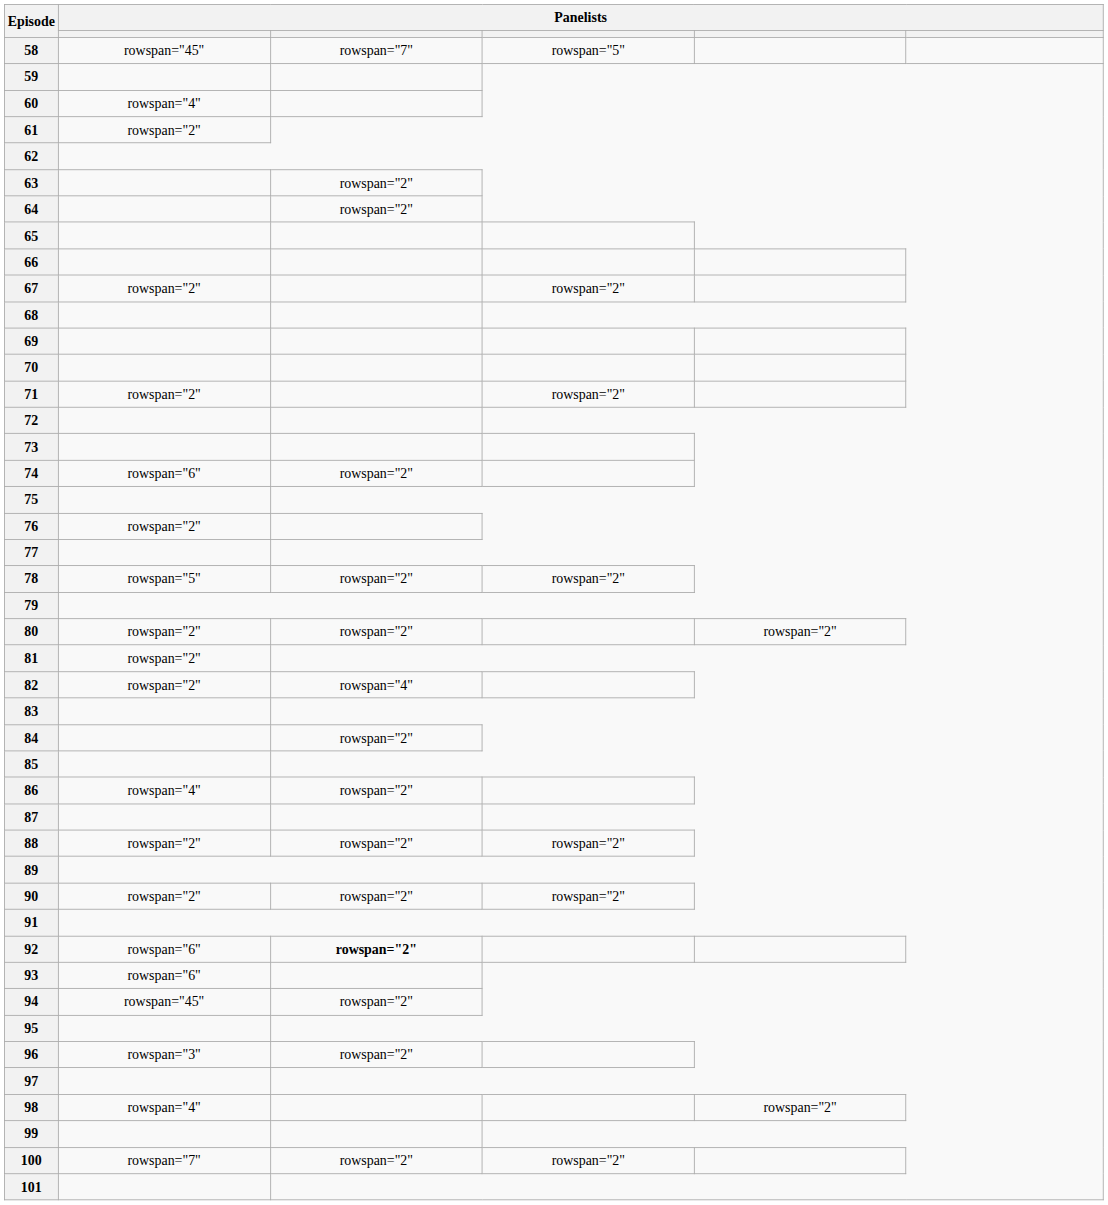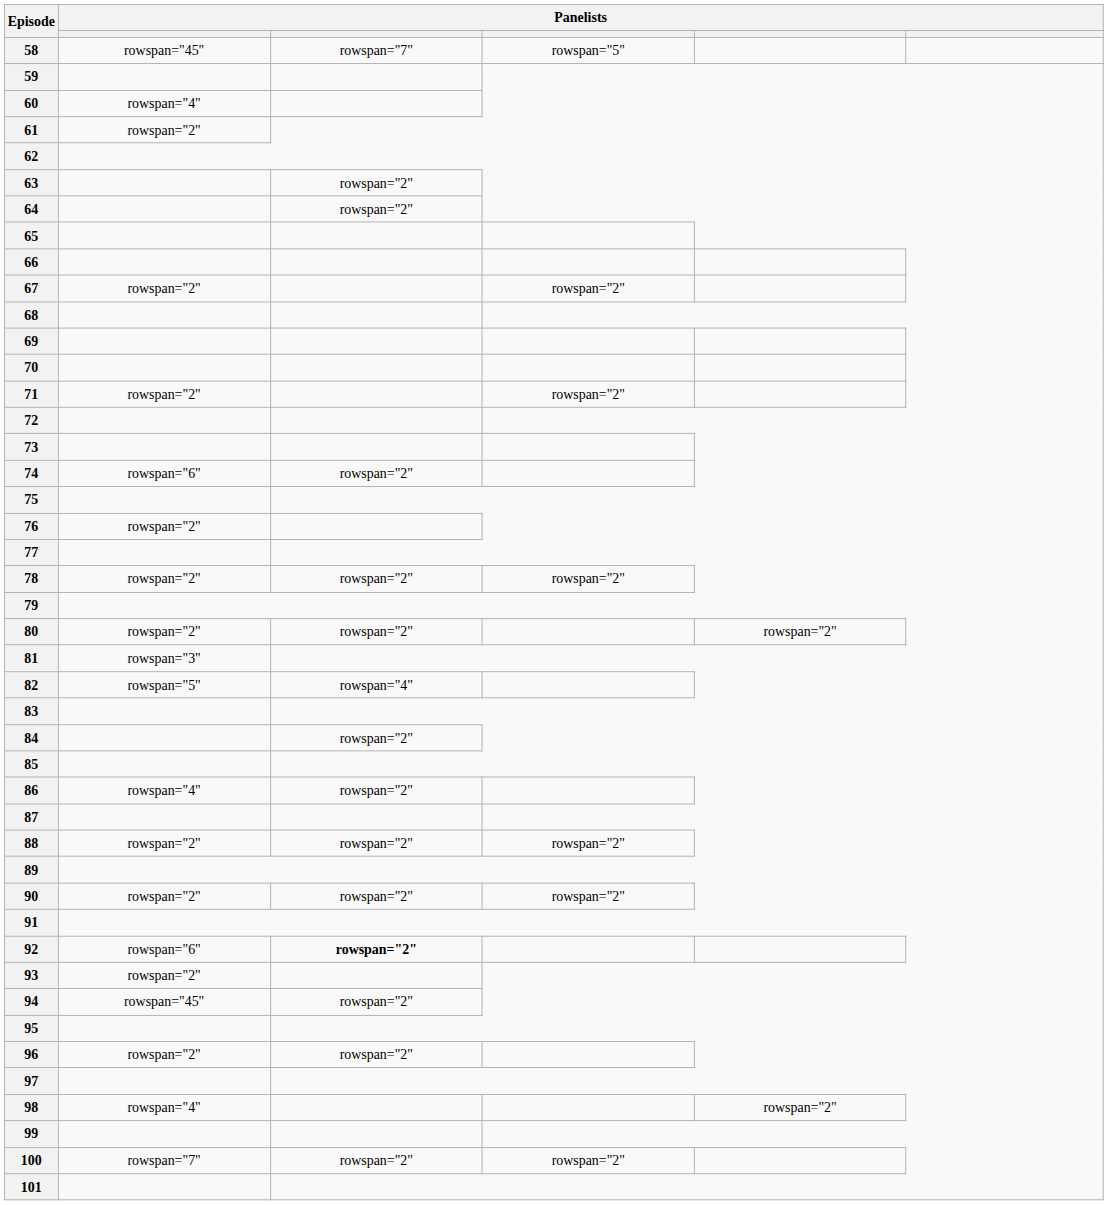(164, 579) rowspan="5" -> (164, 579) rowspan="2"
(164, 658) rowspan="2" -> (164, 658) rowspan="3"
(164, 685) rowspan="2" -> (164, 685) rowspan="5"
(164, 975) rowspan="6" -> (164, 975) rowspan="2"
(164, 1055) rowspan="3" -> (164, 1055) rowspan="2"
